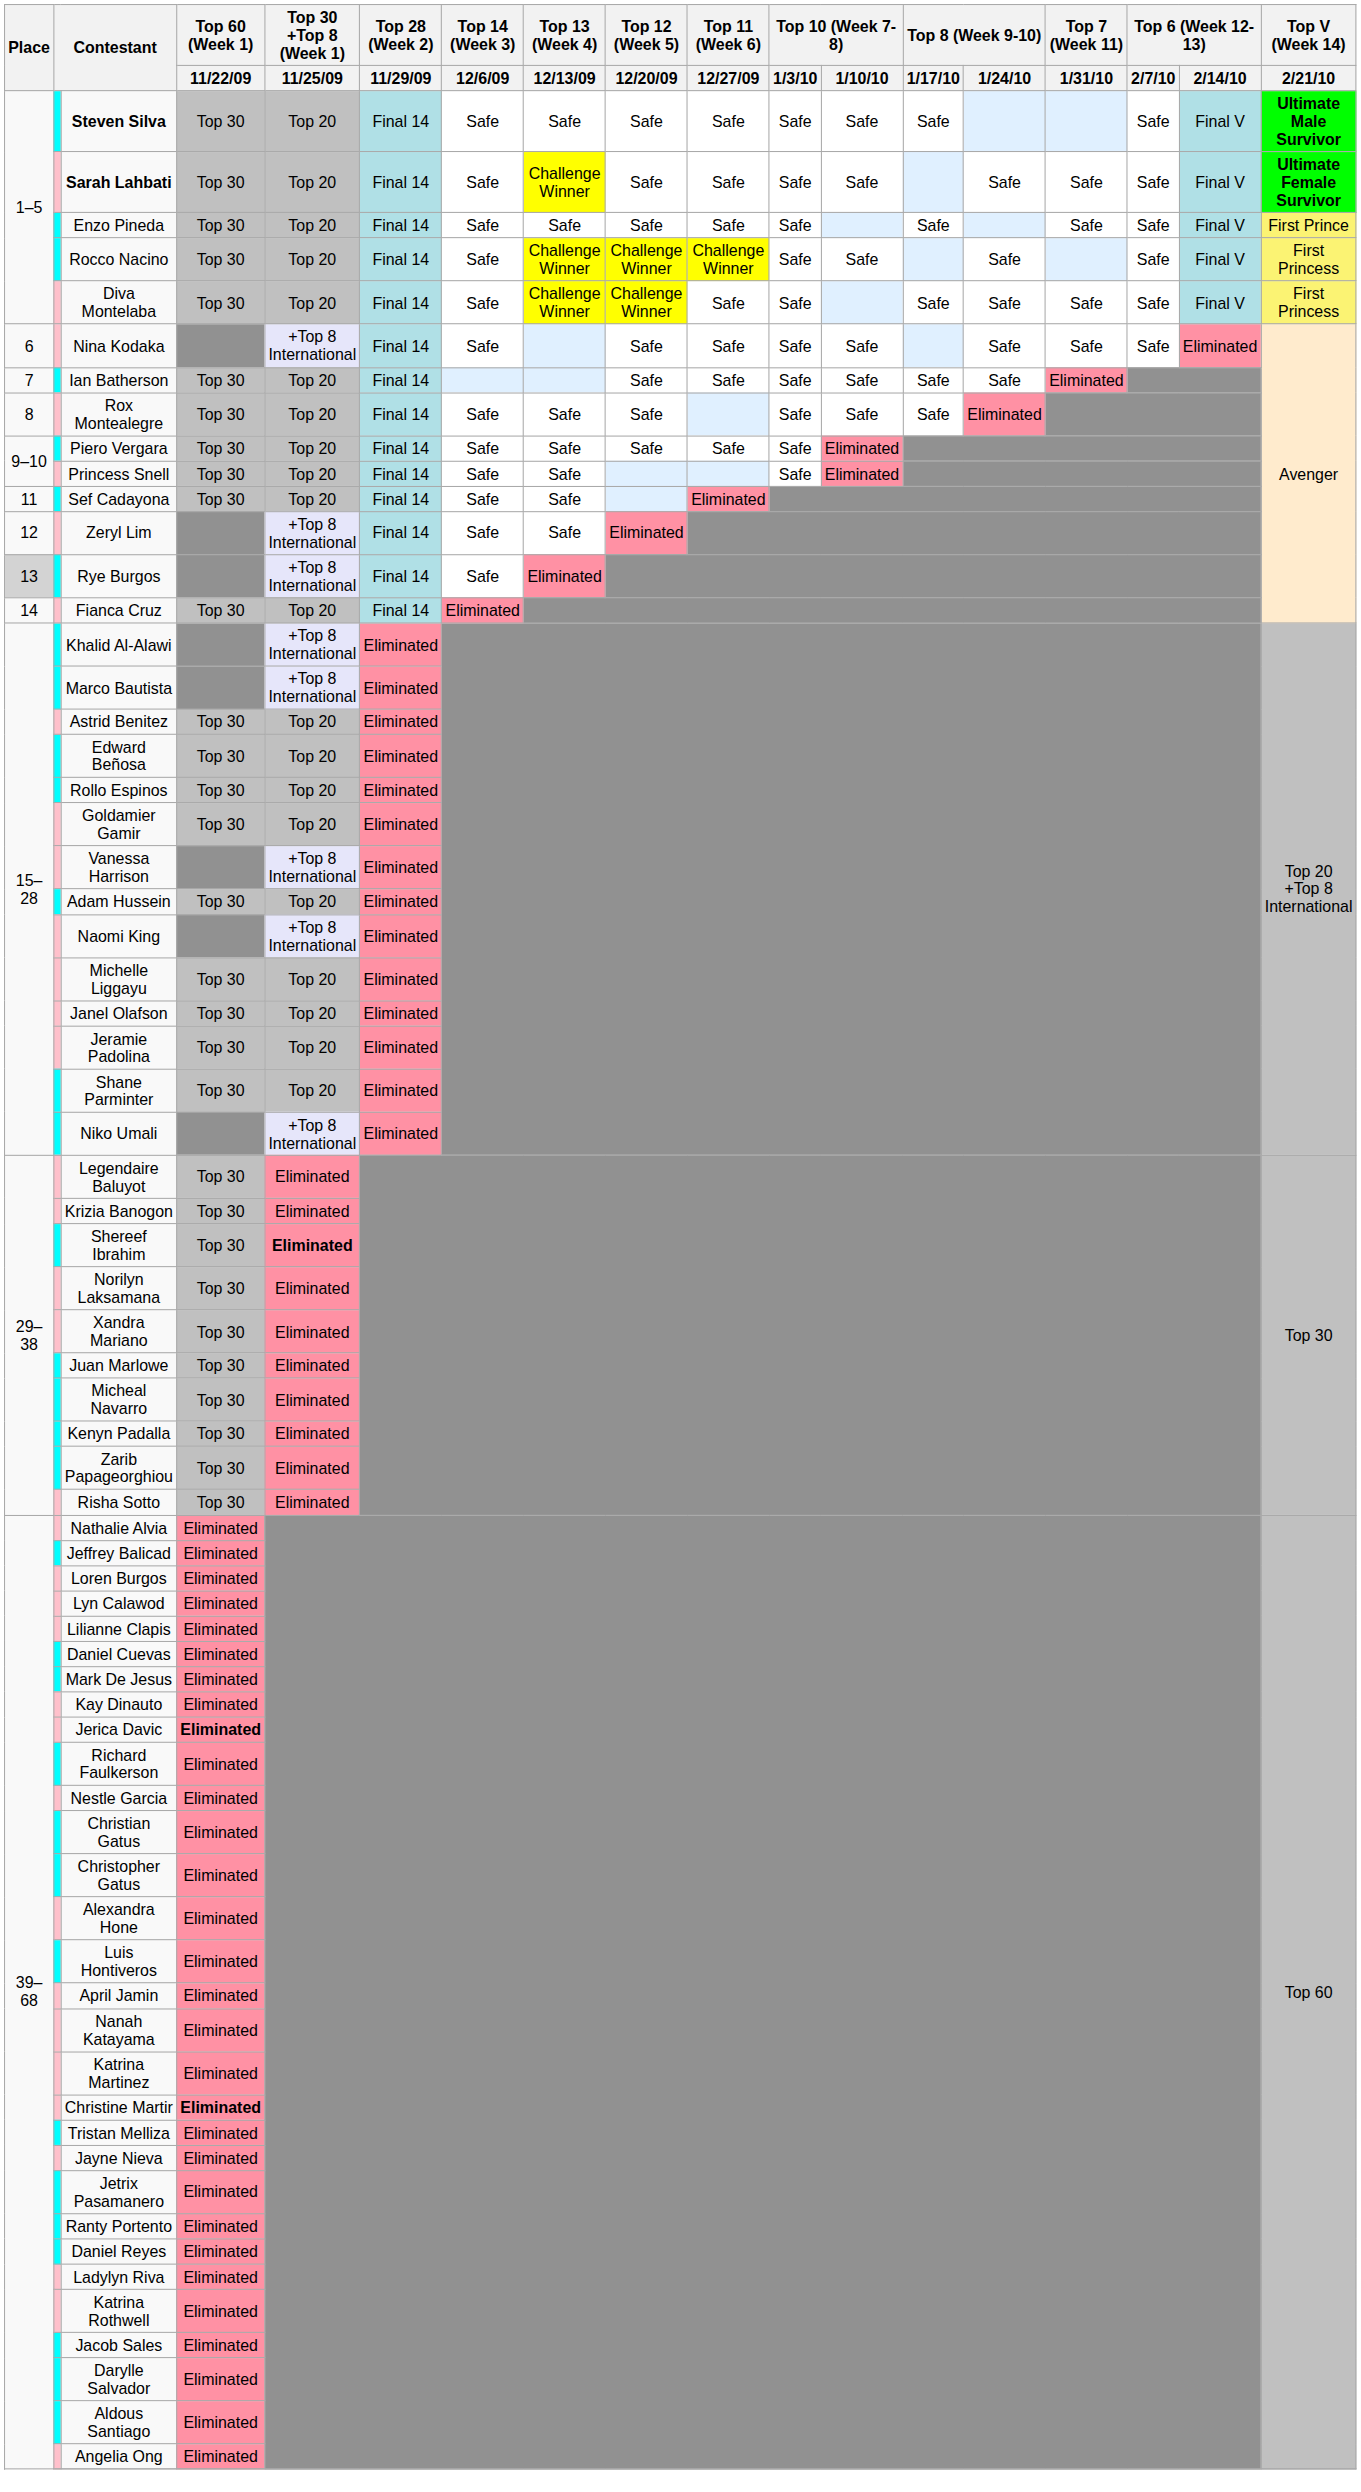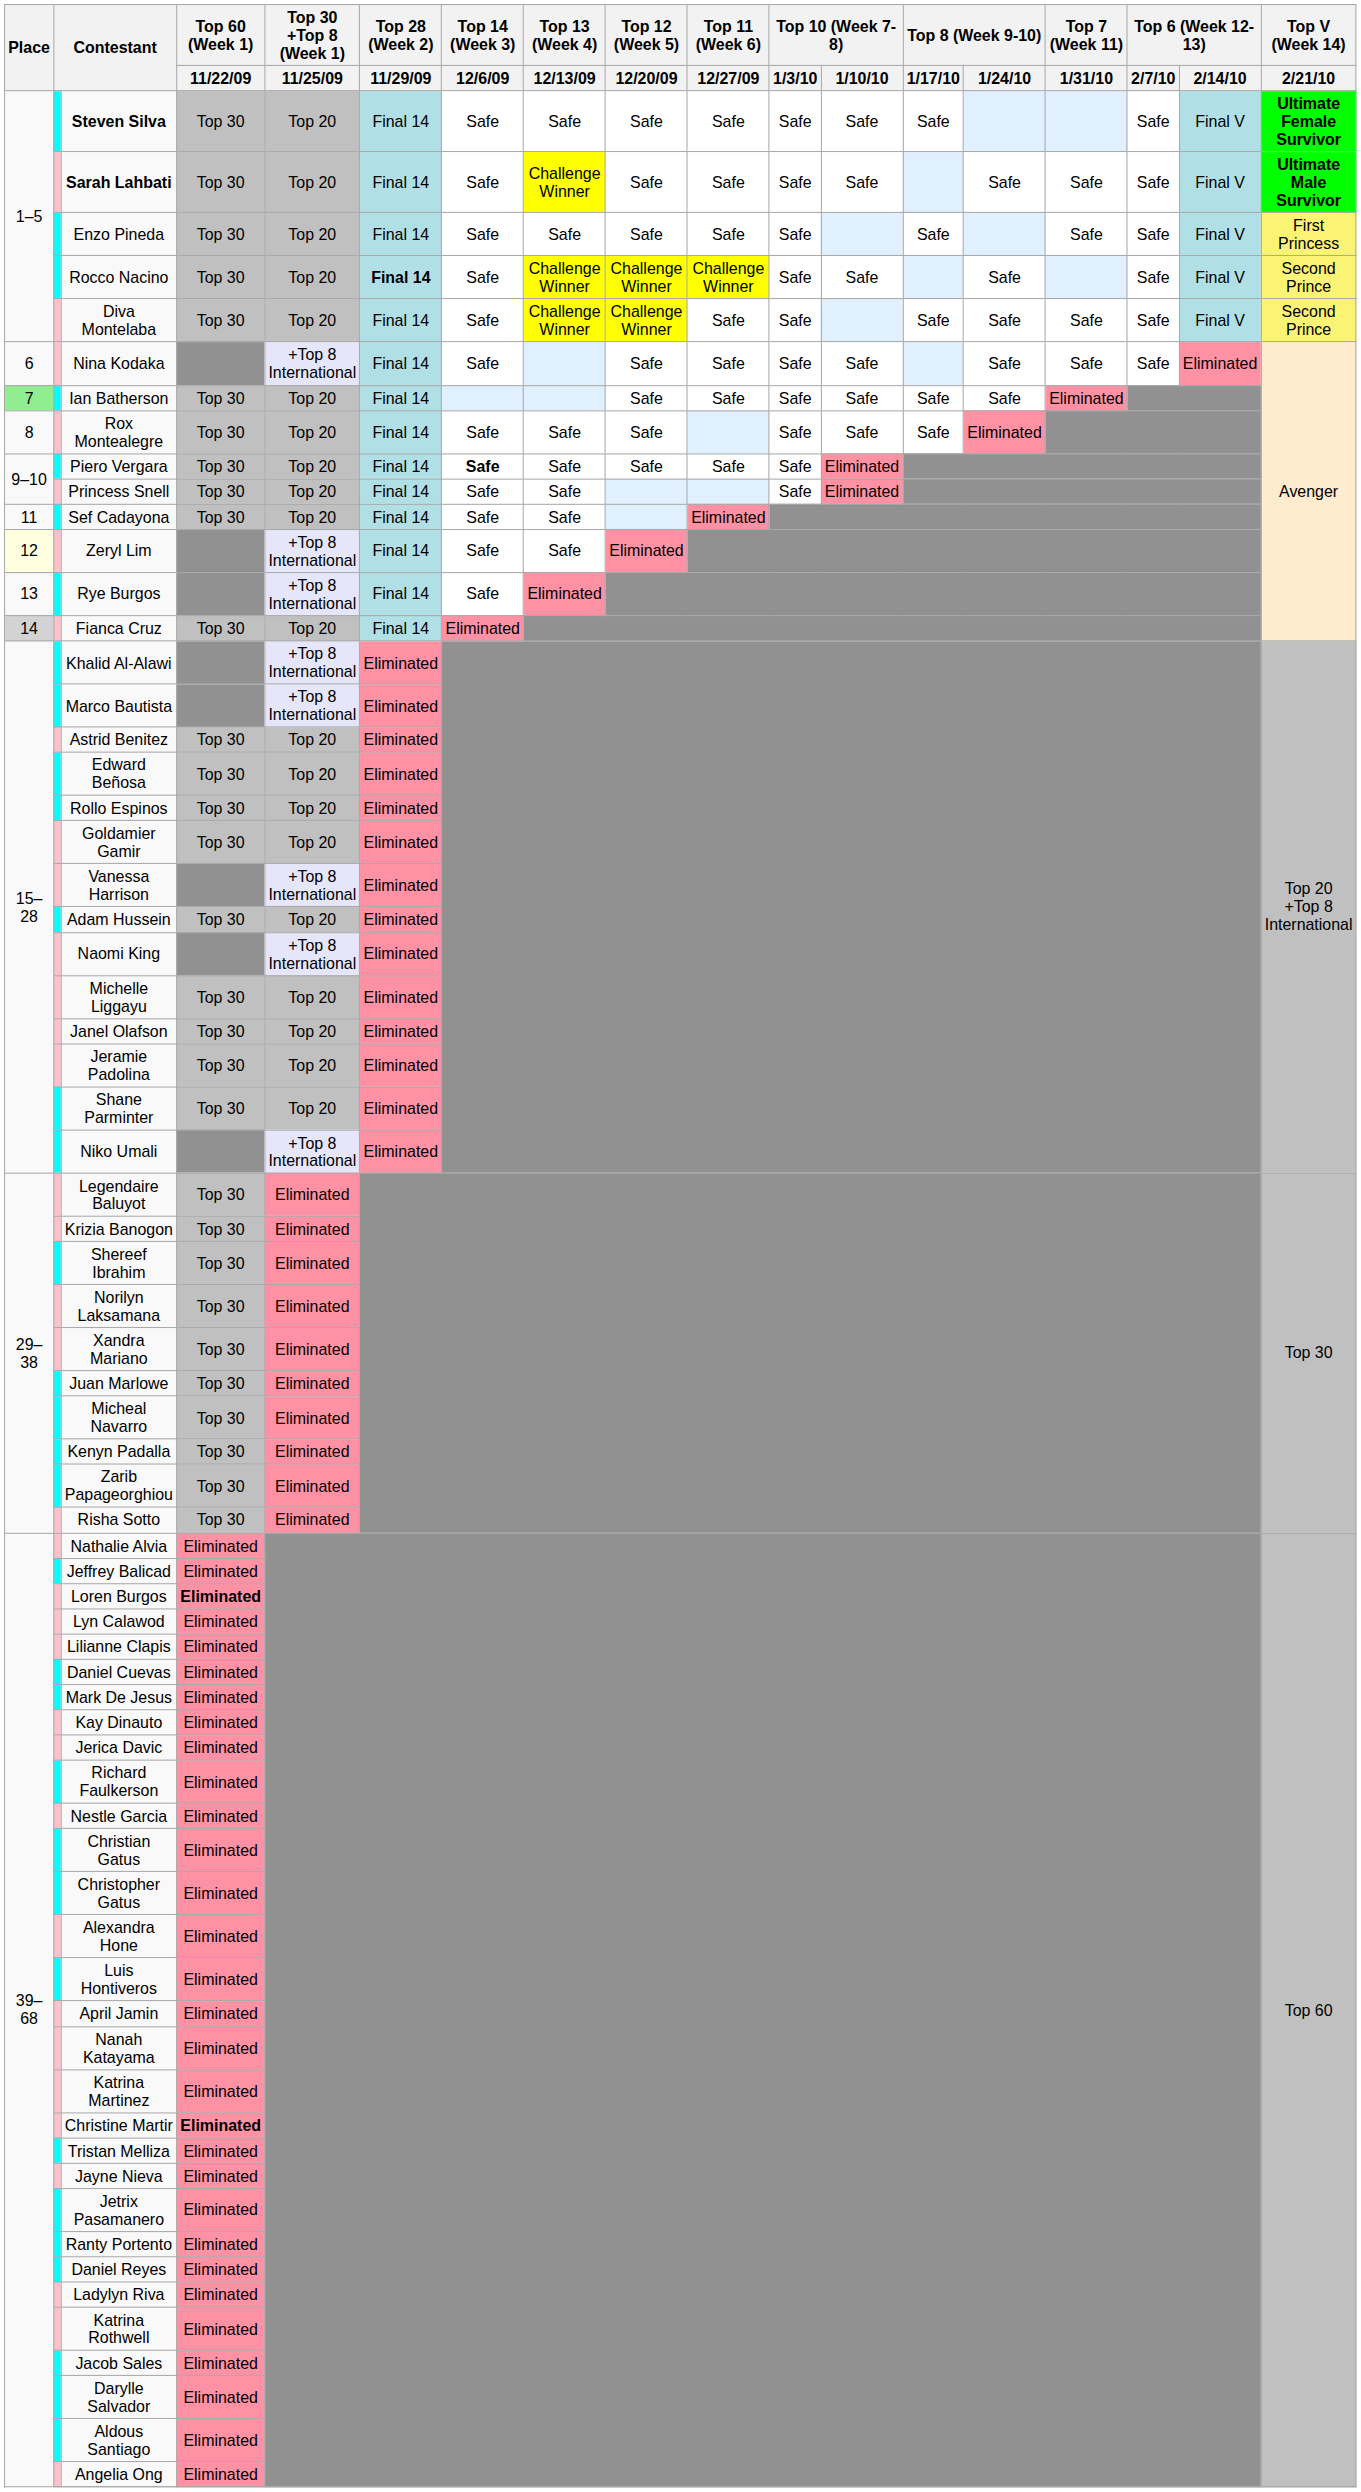(1309, 121) Ultimate Male Survivor -> (1309, 121) Ultimate Female Survivor
(1309, 182) Ultimate Female Survivor -> (1309, 182) Ultimate Male Survivor
(1309, 226) First Prince -> (1309, 234) First Princess
(401, 260) normal -> (401, 278) bold
(1309, 260) First Princess -> (1309, 278) Second Prince
(1309, 303) First Princess -> (1309, 321) Second Prince
(29, 380) no background -> (29, 398) lightgreen background
(483, 449) normal -> (483, 466) bold
(29, 533) no background -> (29, 551) lightyellow background
(29, 576) lightgrey background -> (29, 594) no background
(29, 611) no background -> (29, 628) lightgrey background
(312, 1245) bold -> (312, 1263) normal
(221, 1578) normal -> (221, 1596) bold
(221, 1730) bold -> (221, 1748) normal
